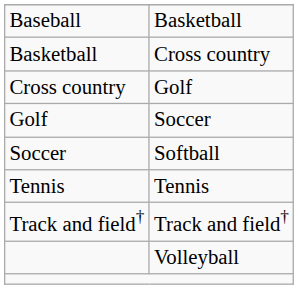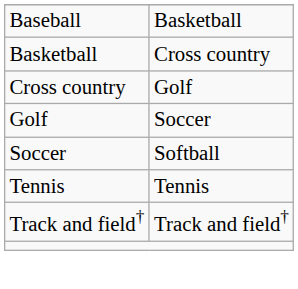- row: (197, 257)
